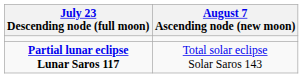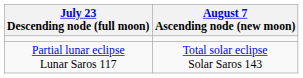(78, 57) bold -> (78, 57) normal
